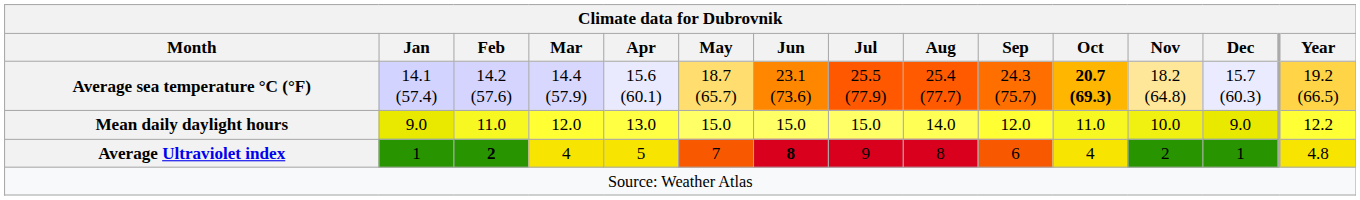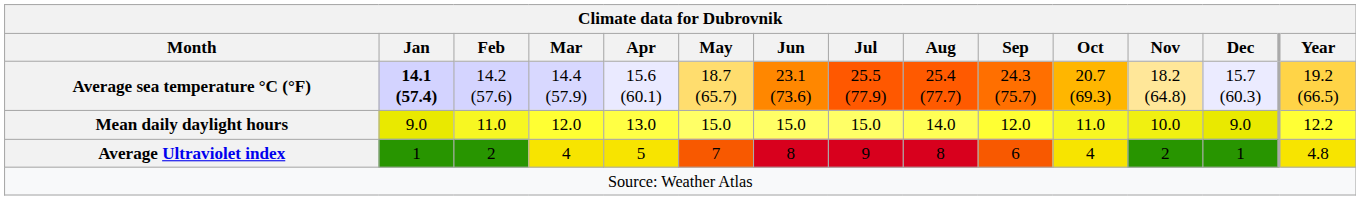(416, 86) normal -> (416, 86) bold
(1090, 86) bold -> (1090, 86) normal
(491, 153) bold -> (491, 153) normal
(791, 153) bold -> (791, 153) normal
